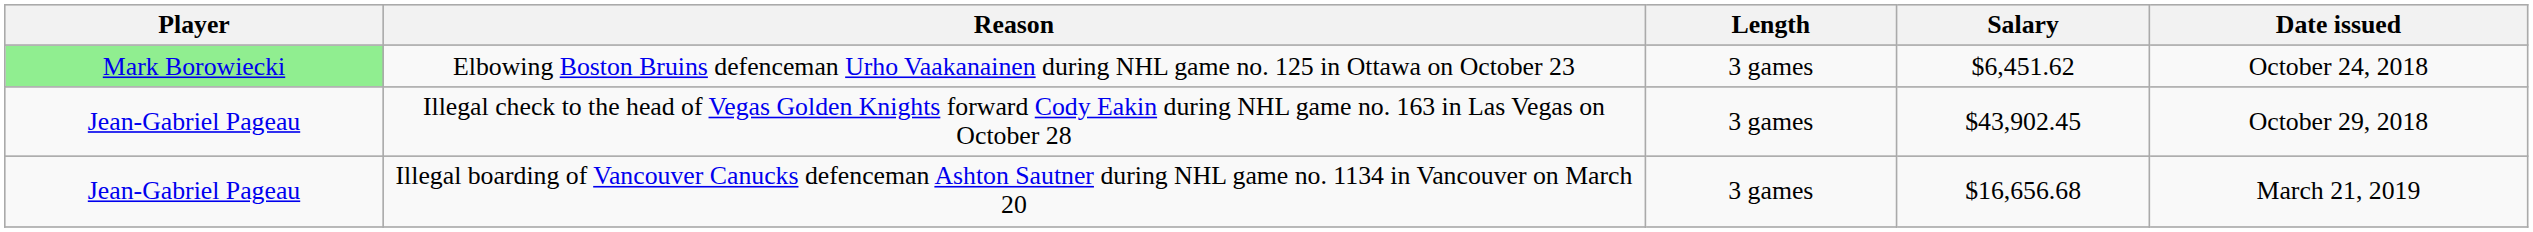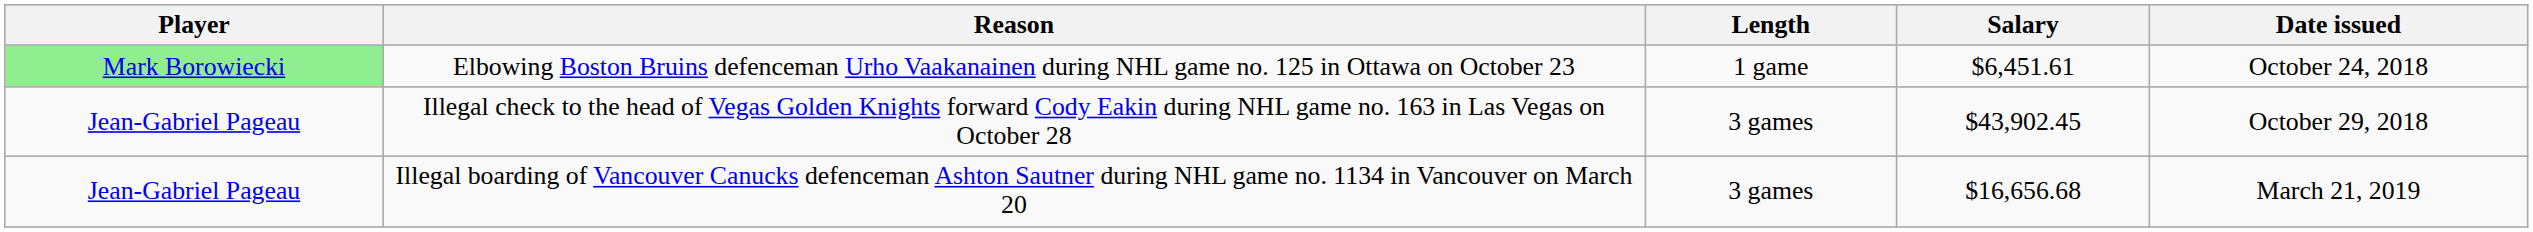(1771, 65) 3 games -> (1771, 65) 1 game
(2023, 65) $6,451.62 -> (2023, 65) $6,451.61
